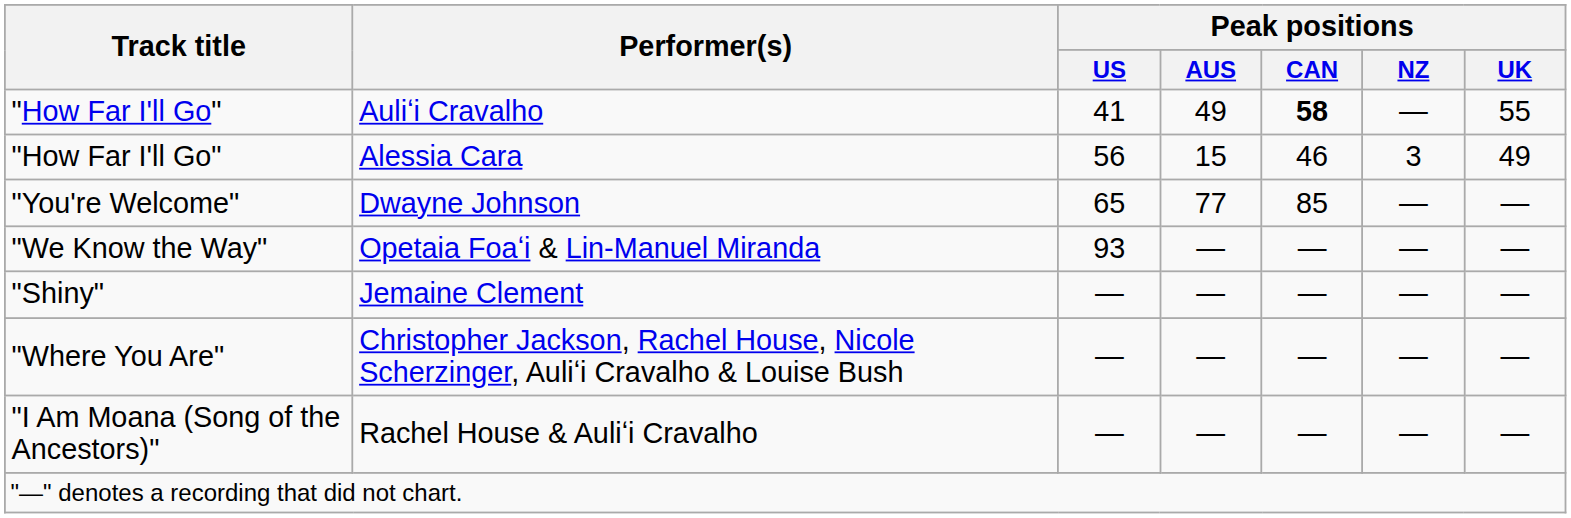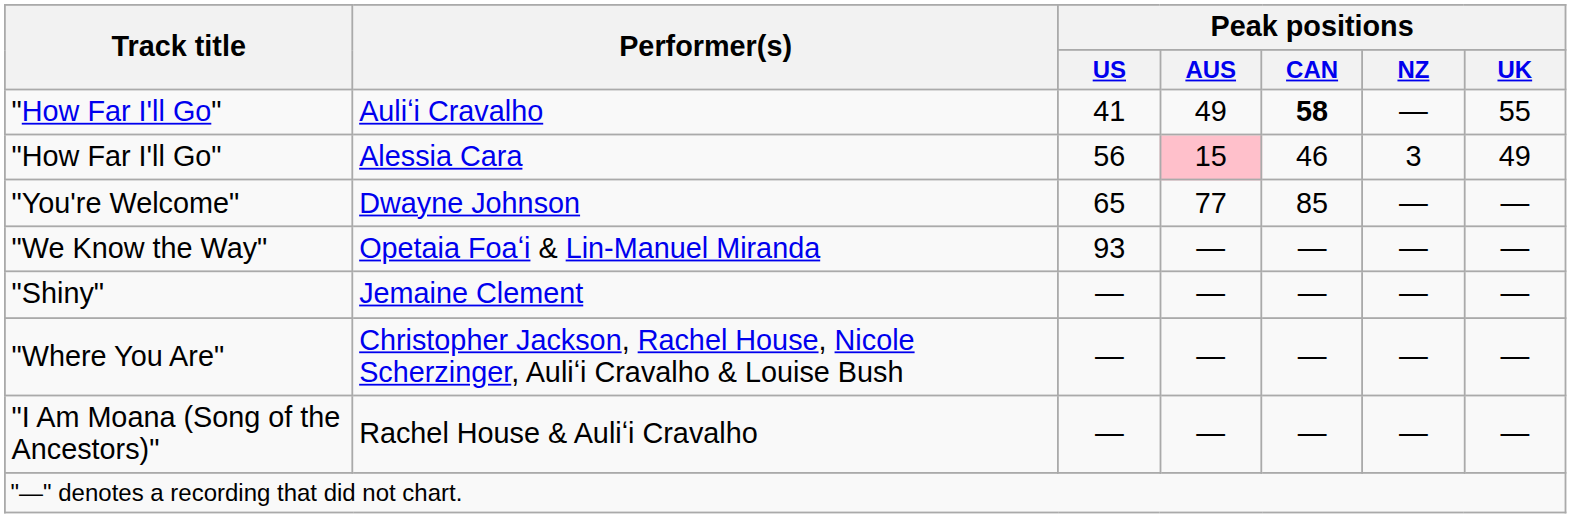(1211, 157) no background -> (1211, 157) pink background
